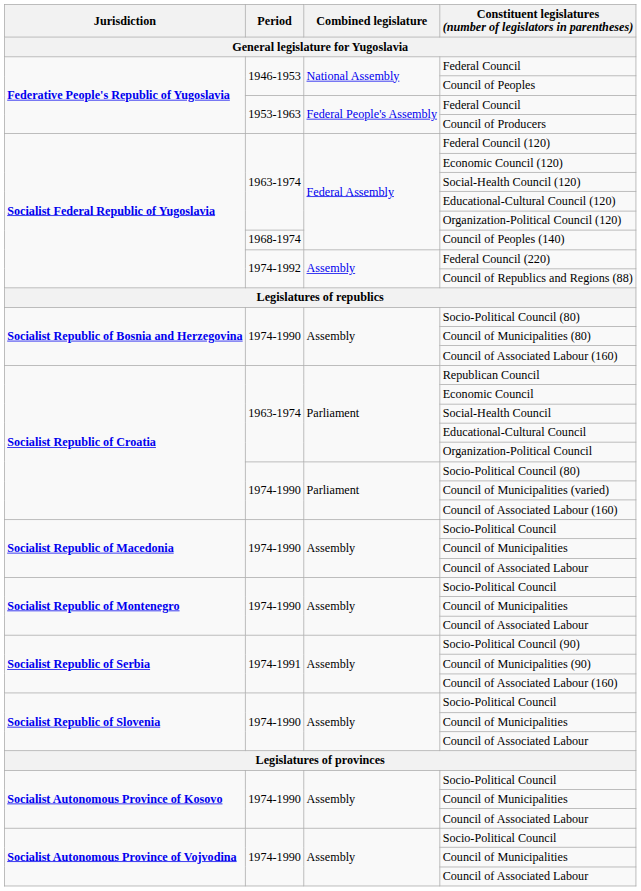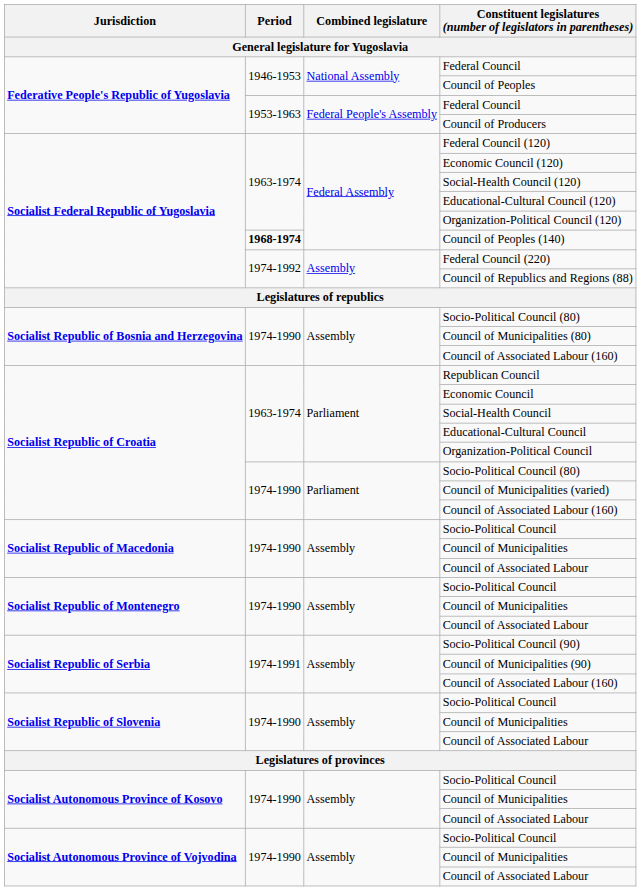(275, 239) normal -> (275, 239) bold
